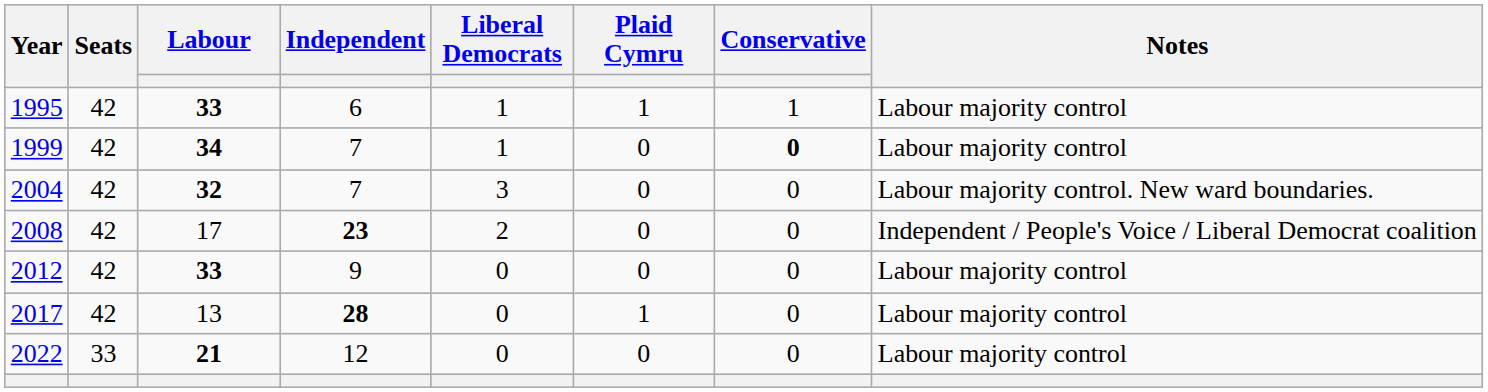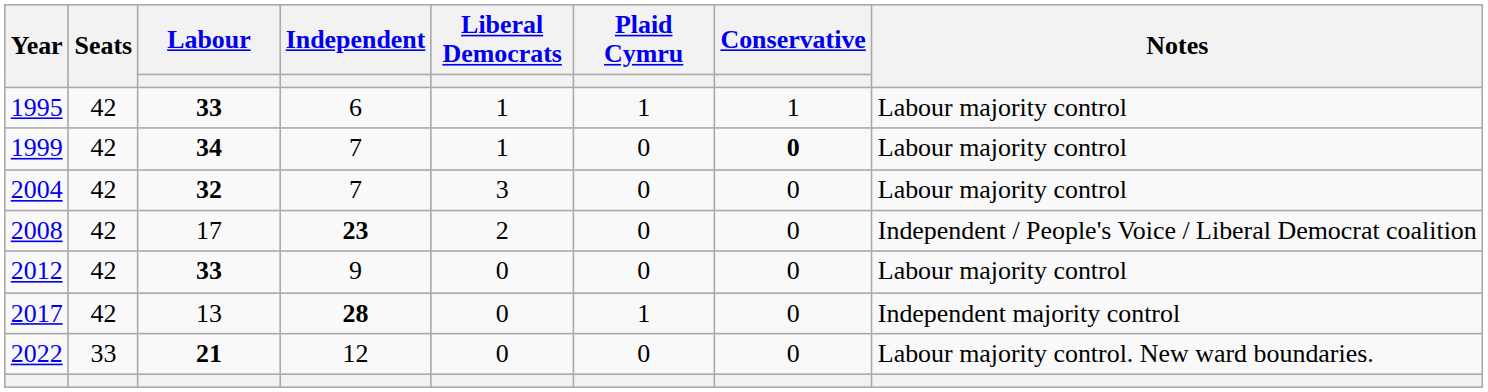(1126, 189) Labour majority control. New ward boundaries. -> (1002, 189) Labour majority control
(1002, 312) Labour majority control -> (1029, 312) Independent majority control
(1002, 353) Labour majority control -> (1126, 353) Labour majority control. New ward boundaries.
